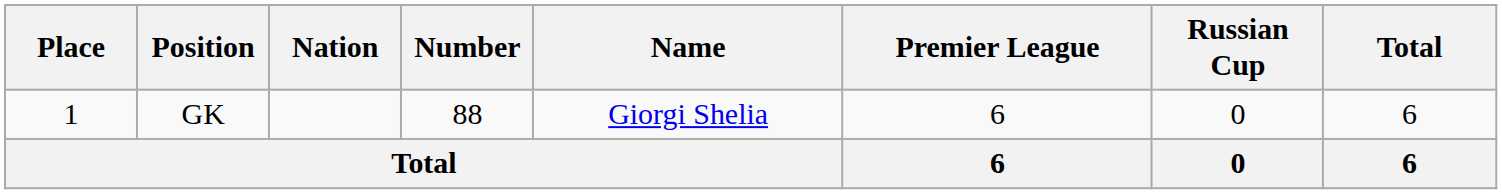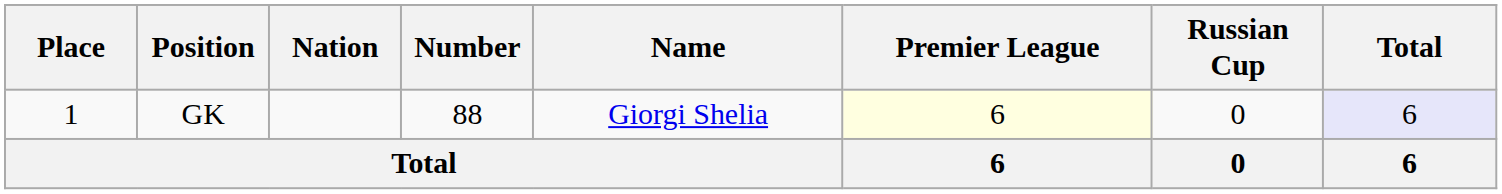(998, 114) no background -> (998, 114) lightyellow background
(1410, 114) no background -> (1410, 114) lavender background
